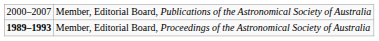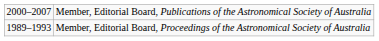(29, 28) bold -> (29, 28) normal
